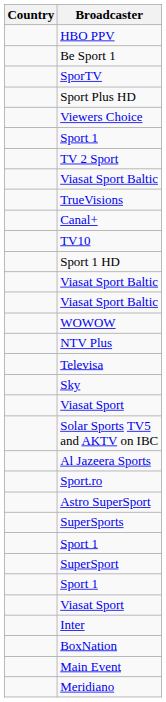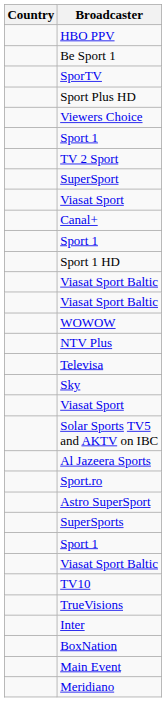(109, 179) Viasat Sport Baltic -> (89, 179) SuperSport
(92, 199) TrueVisions -> (92, 199) Viasat Sport
(75, 240) TV10 -> (79, 240) Sport 1
(89, 563) SuperSport -> (109, 563) Viasat Sport Baltic
(79, 584) Sport 1 -> (75, 584) TV10
(92, 604) Viasat Sport -> (92, 604) TrueVisions
